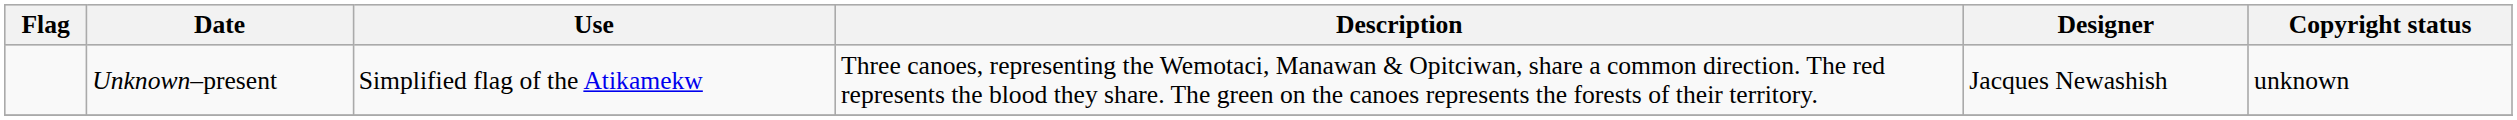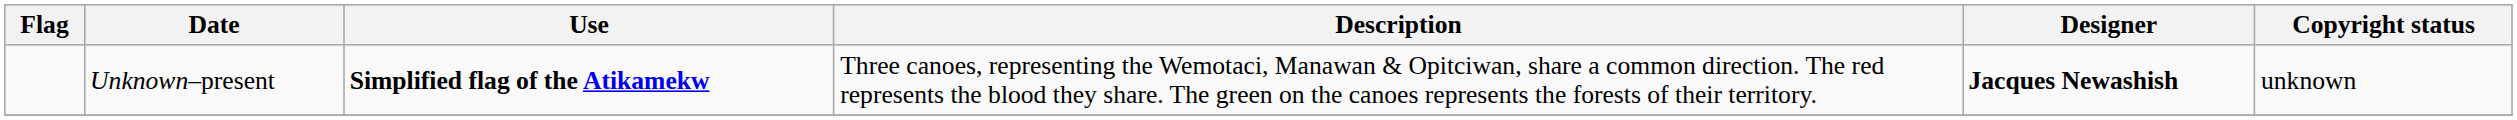(531, 79) normal -> (530, 79) bold
(2068, 79) normal -> (2073, 79) bold
